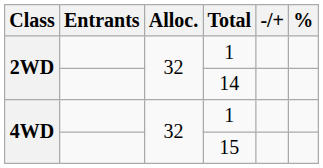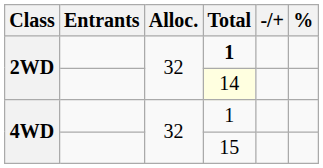(229, 52) normal -> (229, 52) bold
(229, 83) no background -> (229, 83) lightyellow background
